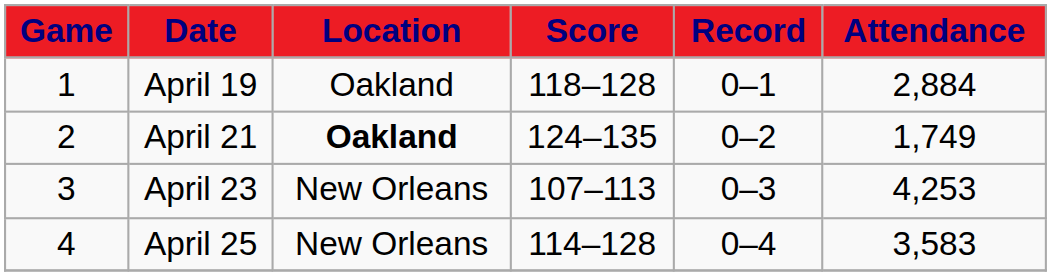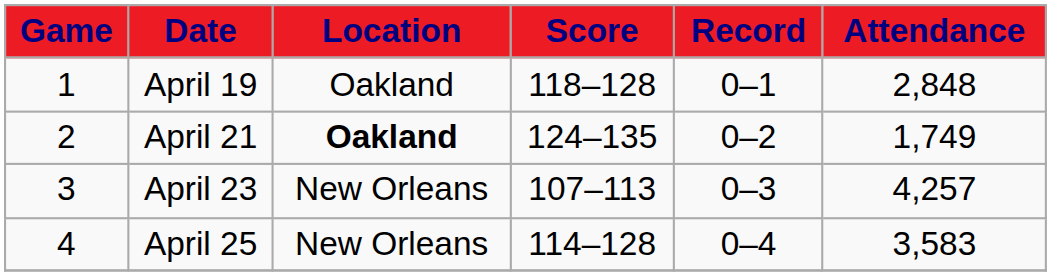(934, 84) 2,884 -> (934, 84) 2,848
(934, 190) 4,253 -> (934, 190) 4,257
